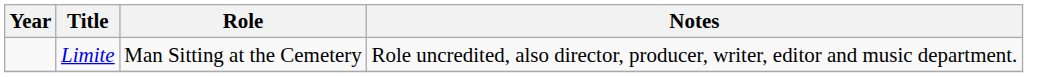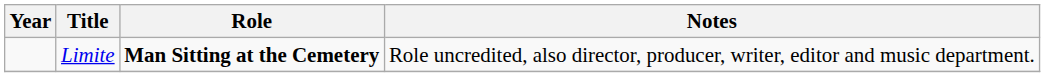(243, 54) normal -> (252, 54) bold
